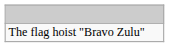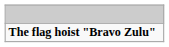(77, 33) normal -> (82, 33) bold
